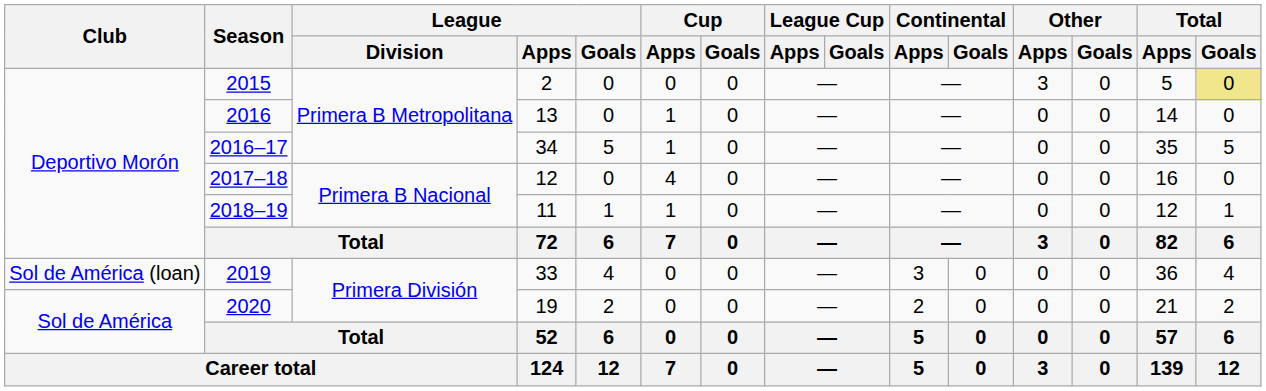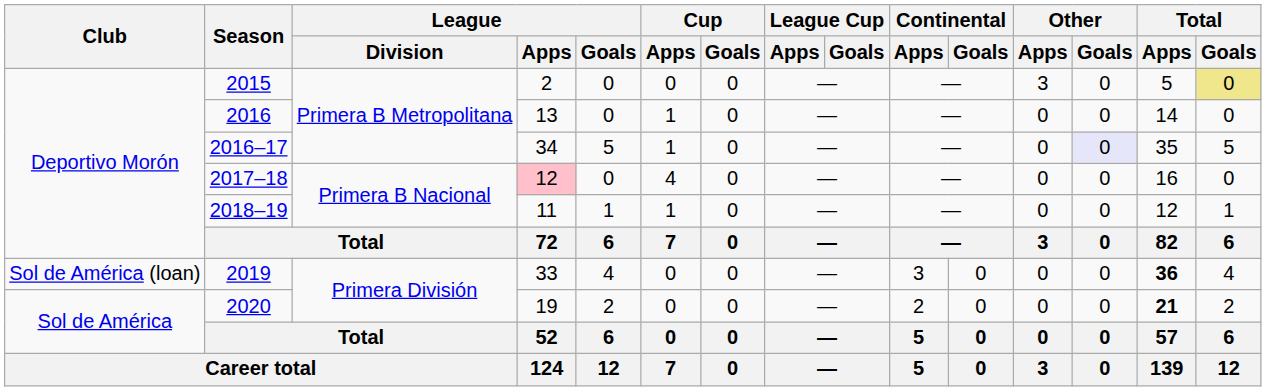(1105, 147) no background -> (1105, 147) lavender background
(547, 178) no background -> (547, 178) pink background
(1167, 274) normal -> (1167, 274) bold
(1167, 305) normal -> (1167, 305) bold
